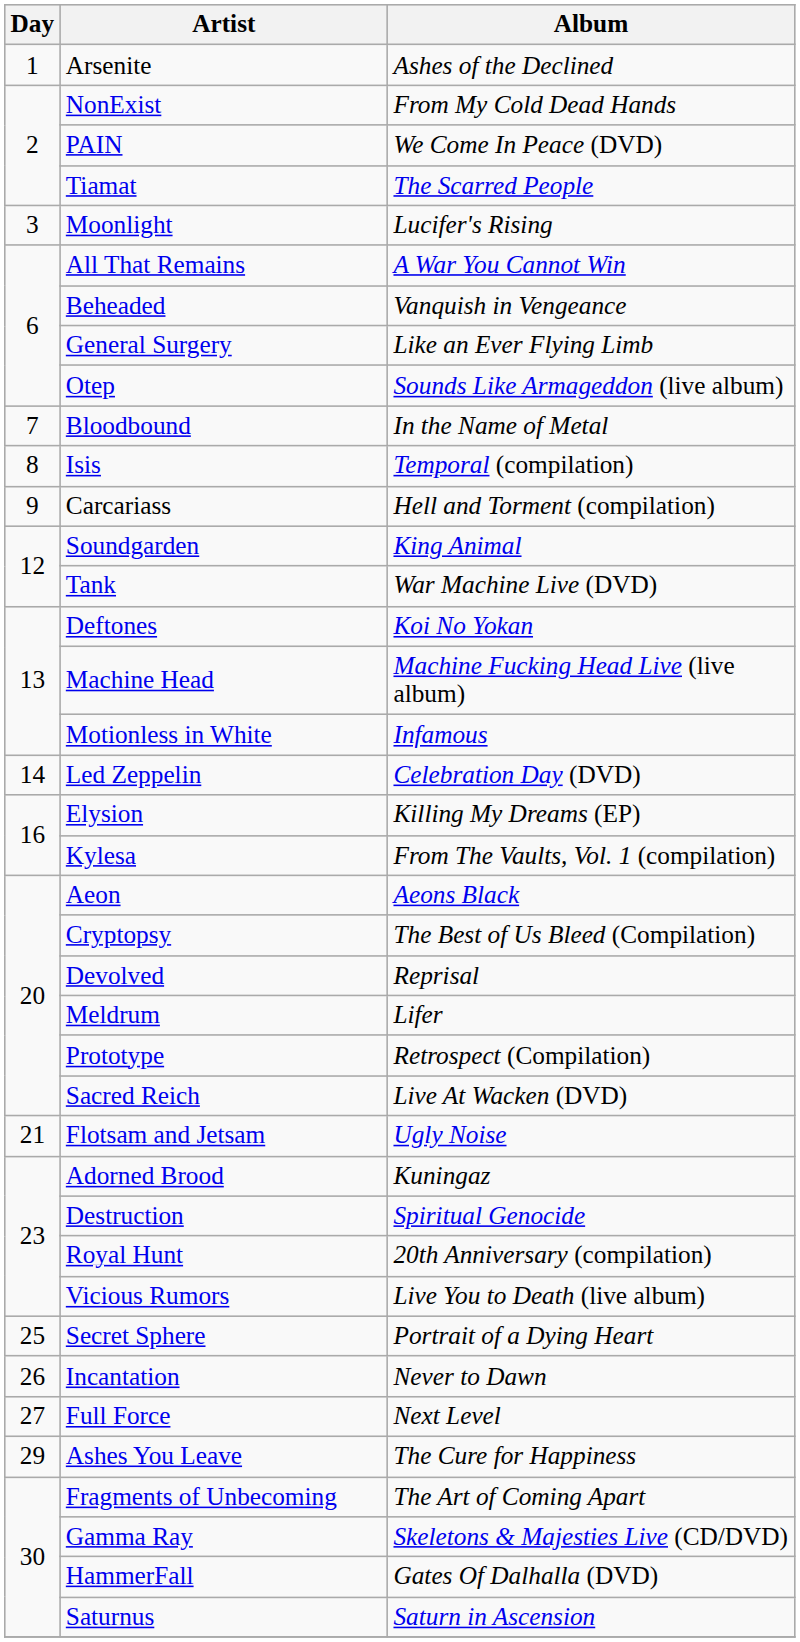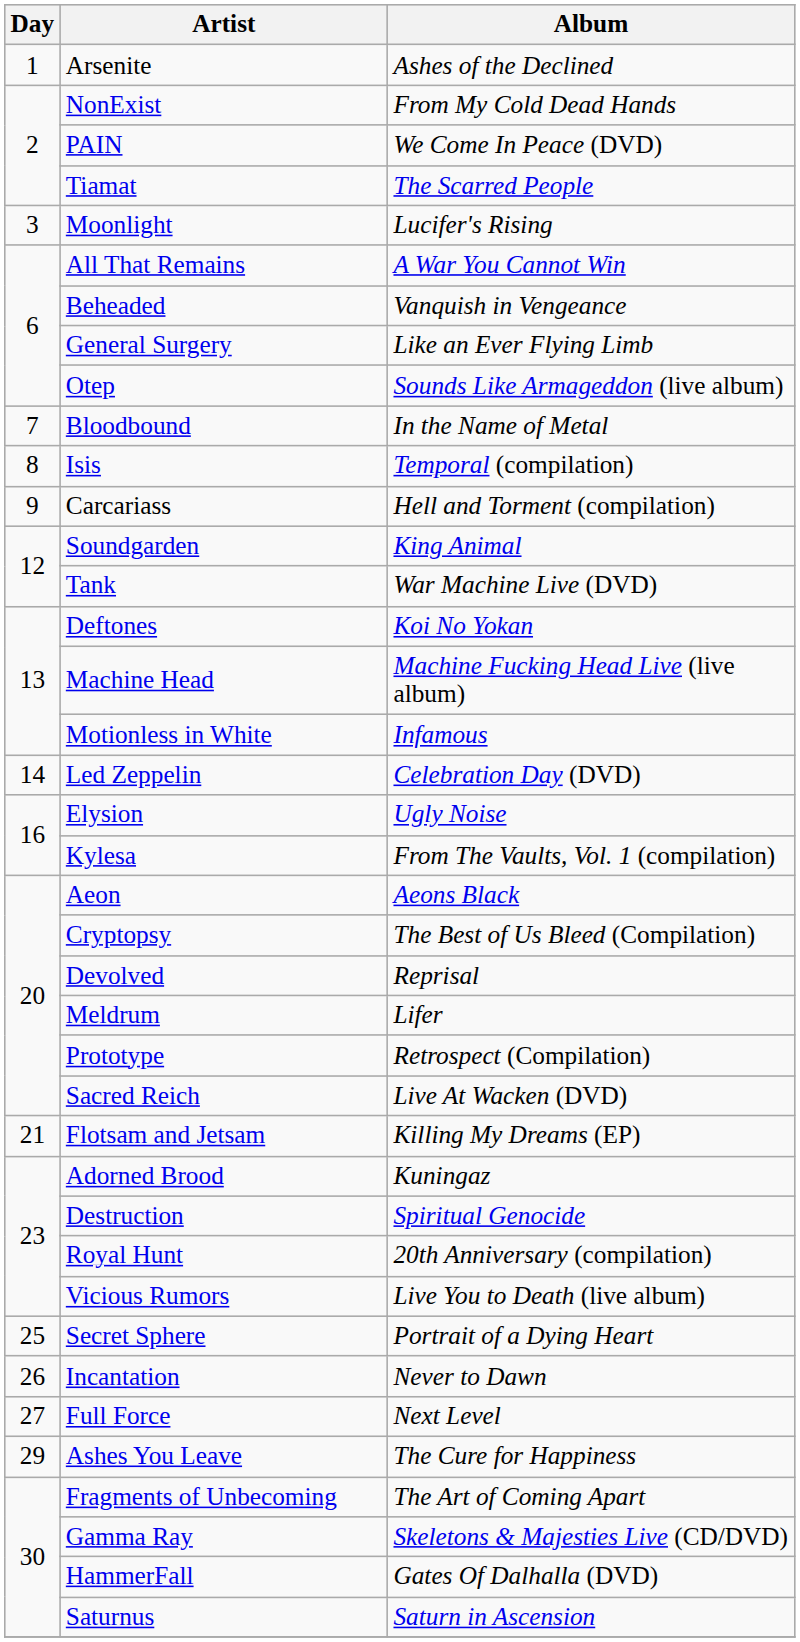(517, 814) Killing My Dreams (EP) -> (450, 814) Ugly Noise
(450, 1135) Ugly Noise -> (517, 1135) Killing My Dreams (EP)
